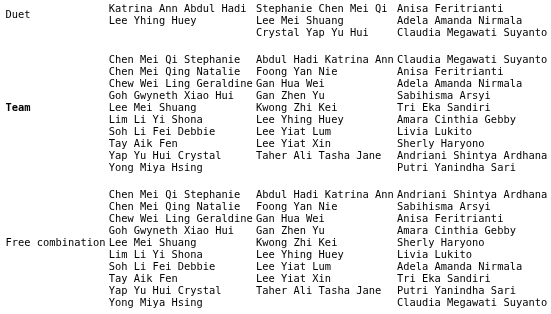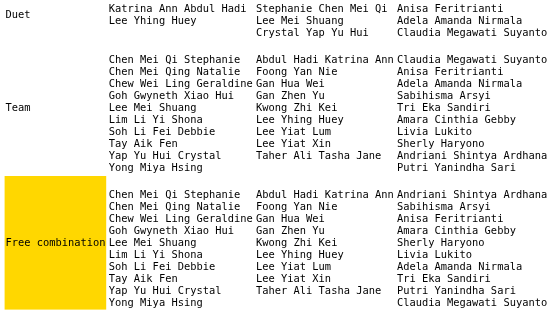(18, 108) bold -> (18, 108) normal
(55, 243) no background -> (55, 243) gold background
